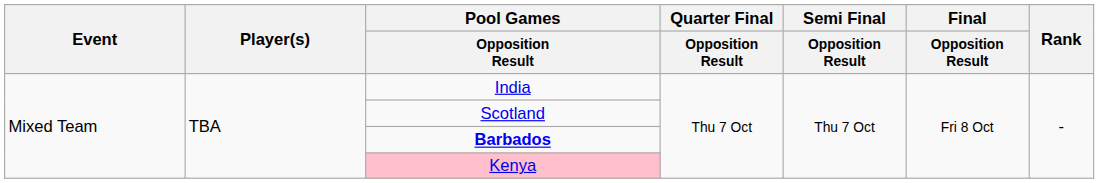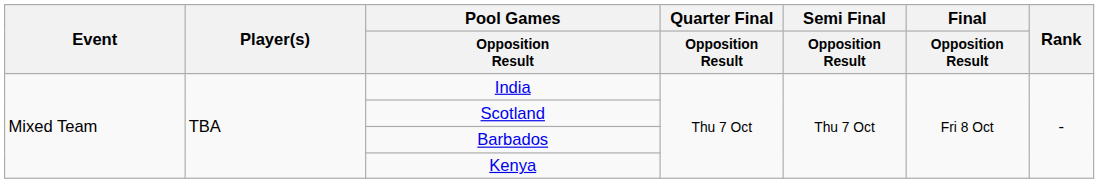(513, 140) bold -> (513, 140) normal
(513, 166) pink background -> (513, 166) no background
